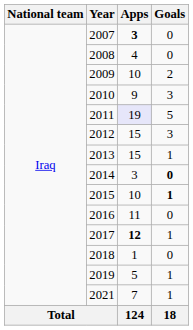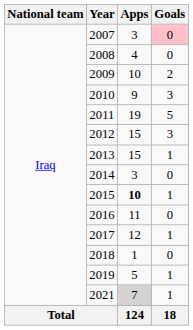(134, 34) bold -> (134, 34) normal
(170, 34) no background -> (170, 34) pink background
(134, 114) lavender background -> (134, 114) no background
(170, 174) bold -> (170, 174) normal
(134, 194) normal -> (134, 194) bold
(170, 194) bold -> (170, 194) normal
(134, 235) bold -> (134, 235) normal
(134, 295) no background -> (134, 295) lightgrey background
